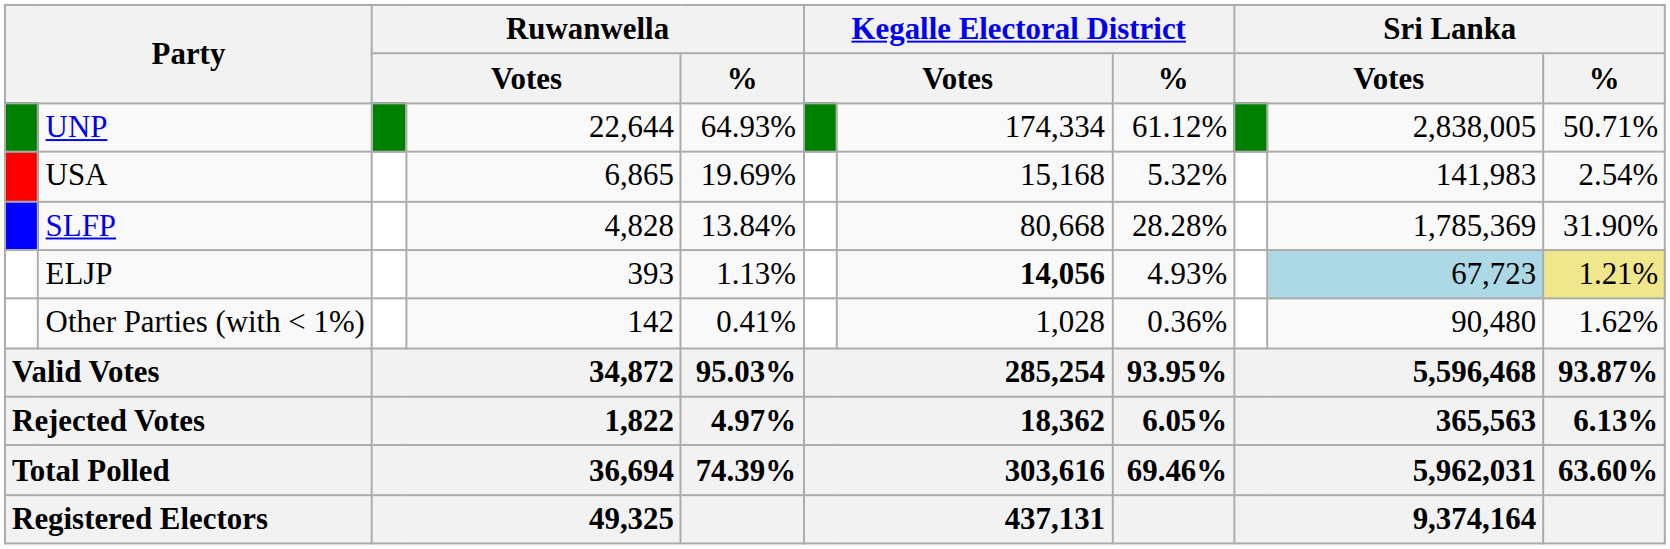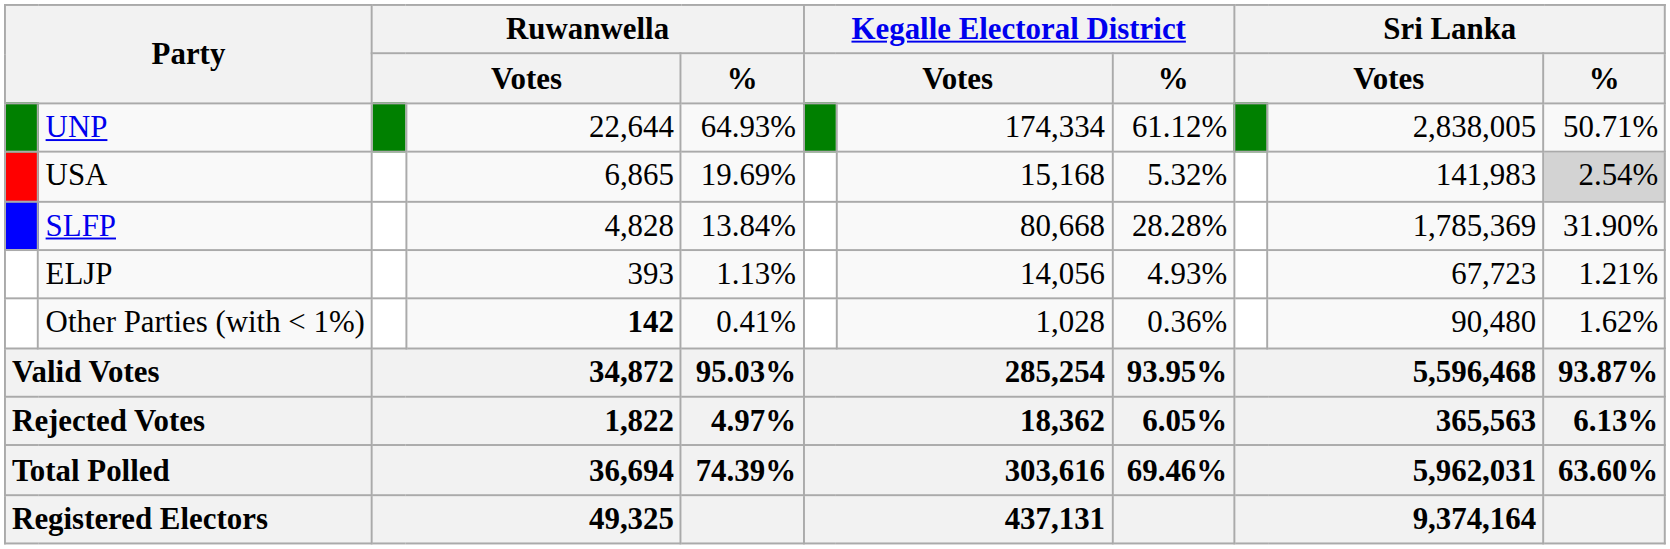(1618, 175) no background -> (1618, 175) lightgrey background
(1063, 273) bold -> (1063, 273) normal
(1494, 273) lightblue background -> (1494, 273) no background
(1618, 273) khaki background -> (1618, 273) no background
(651, 322) normal -> (651, 322) bold
